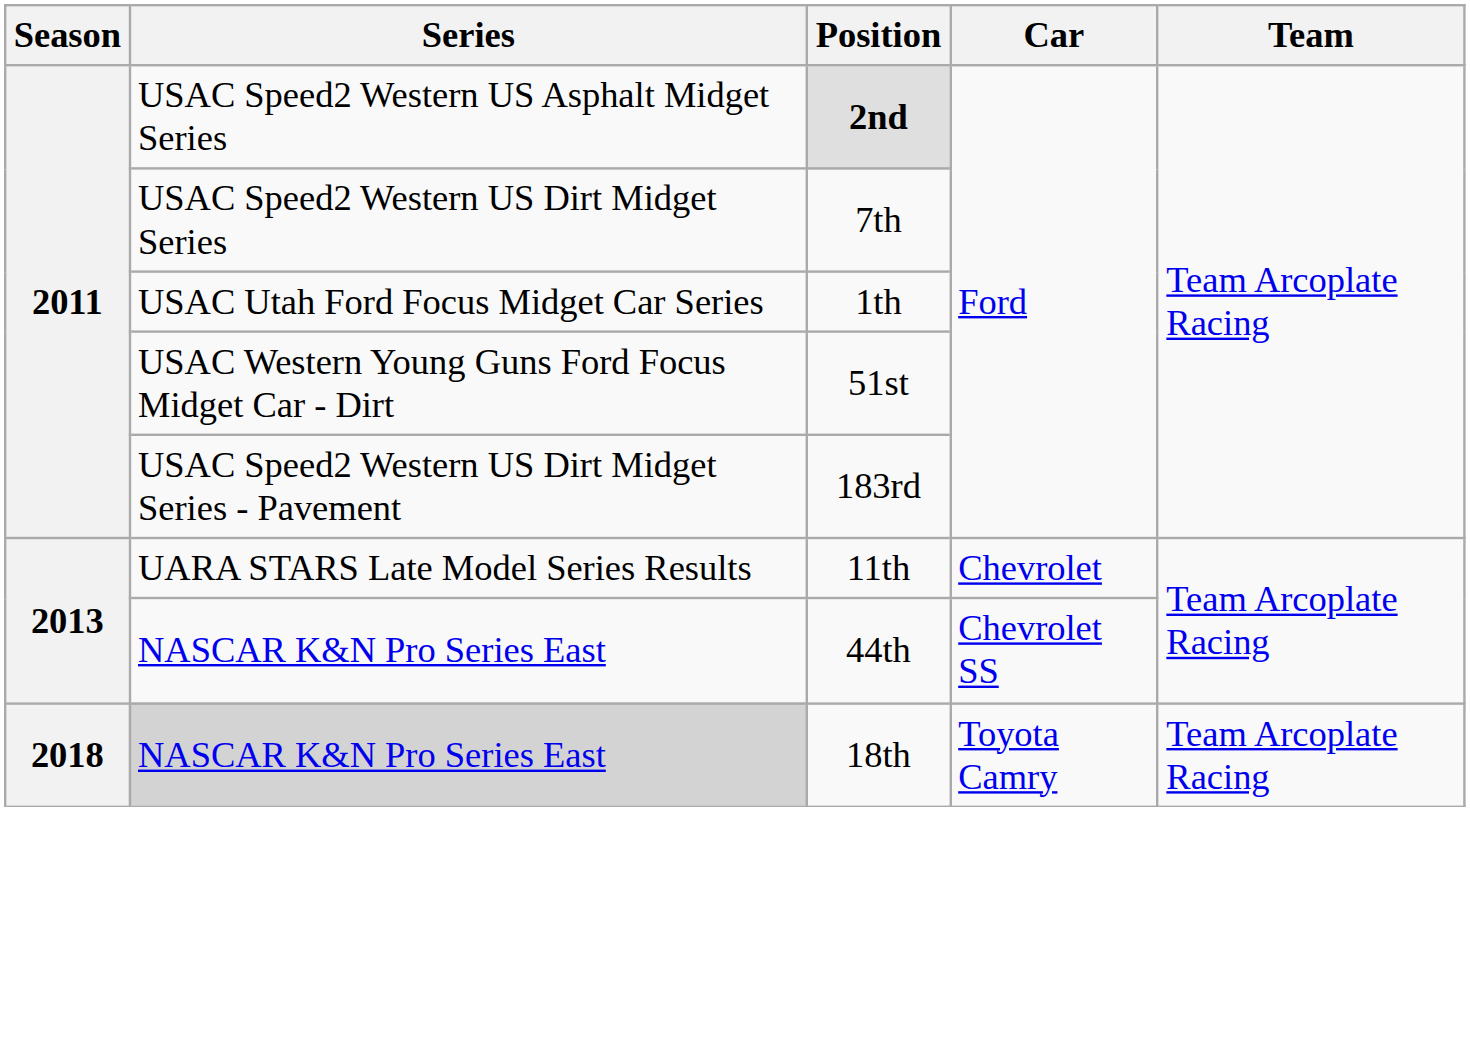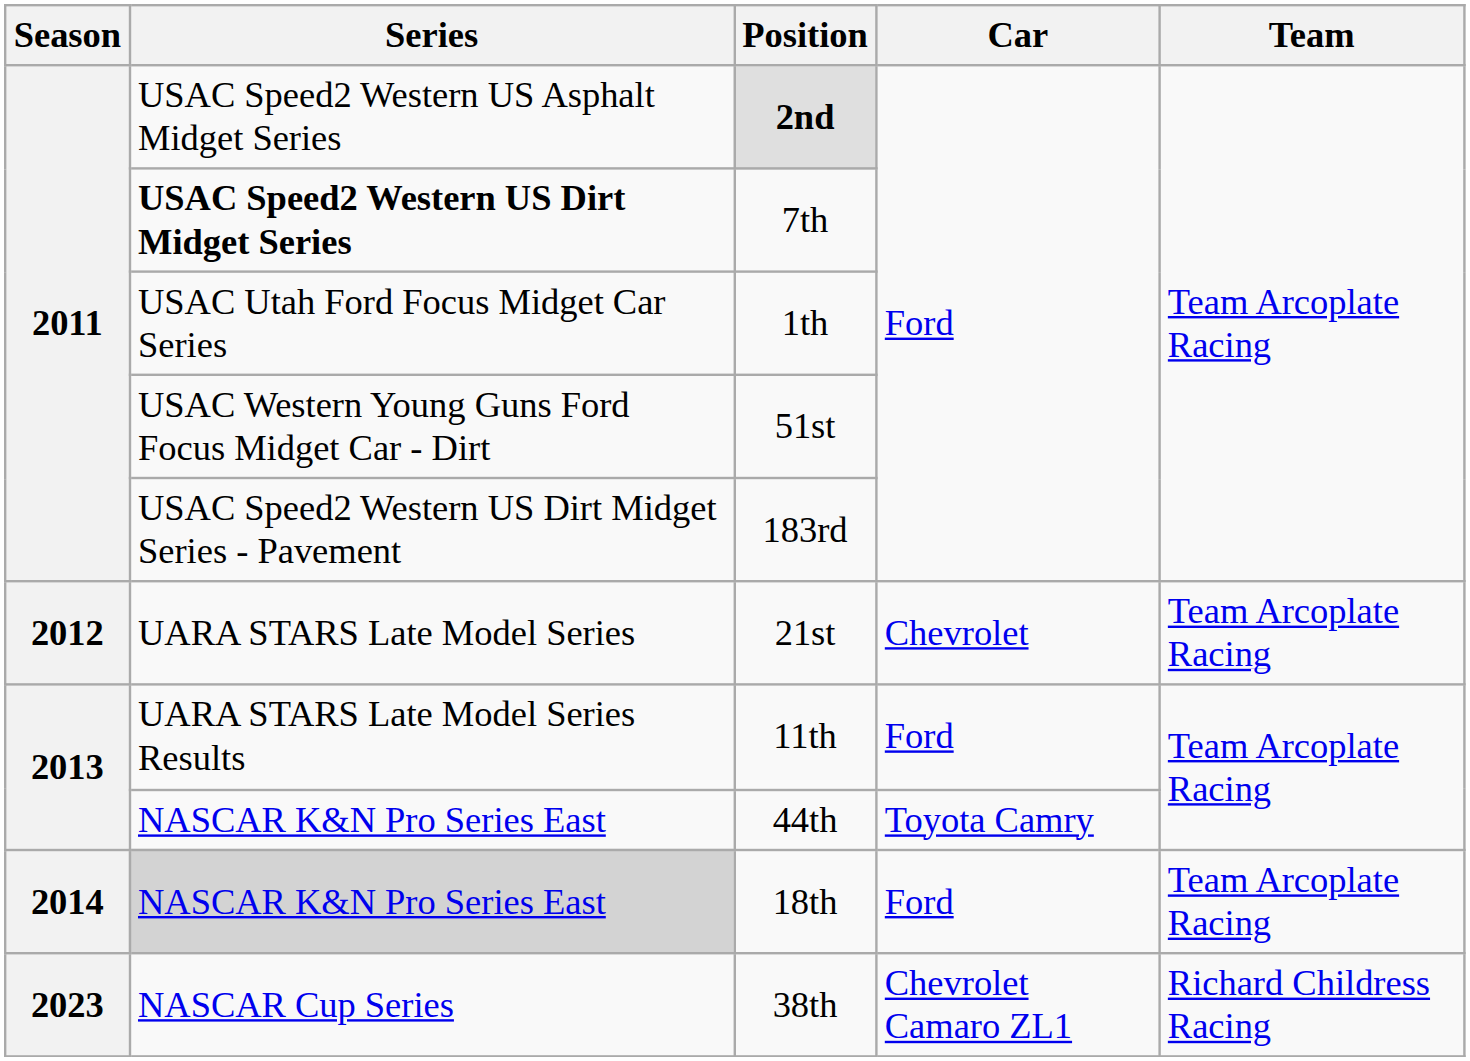(427, 219) normal -> (382, 219) bold
+ row: (805, 633)
(1030, 568) Chevrolet -> (919, 736) Ford
(1030, 650) Chevrolet SS -> (989, 818) Toyota Camry
(67, 753) 2018 -> (67, 900) 2014
(1009, 753) Toyota Camry -> (919, 900) Ford
+ row: (805, 1003)
